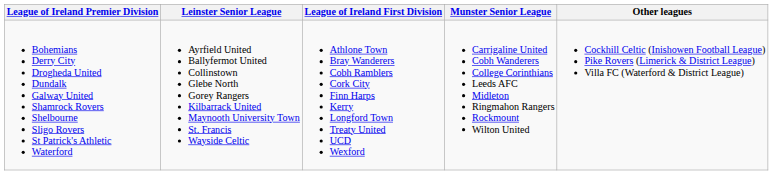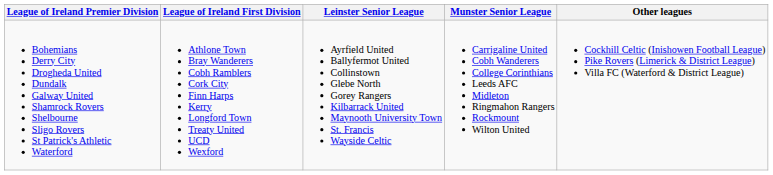columns swapped: (373, 12) <-> (231, 12)
